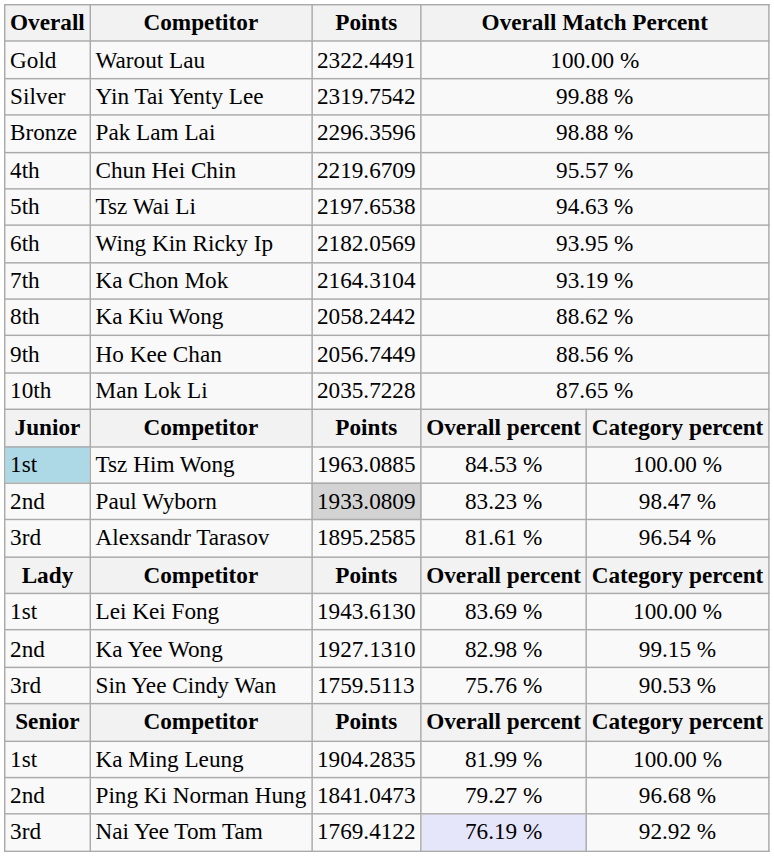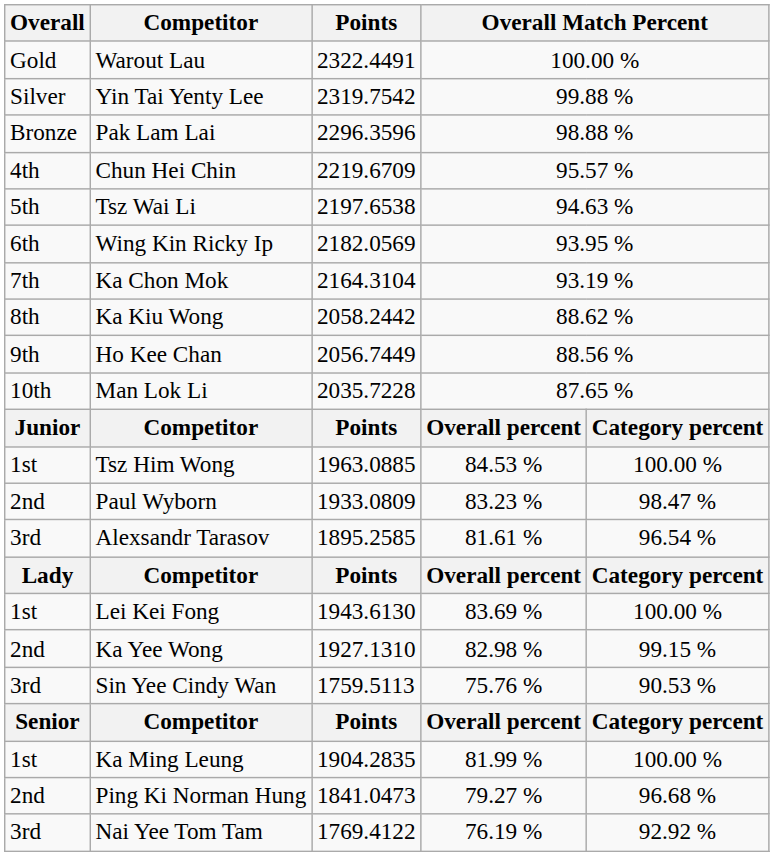(24, 464) lightblue background -> (24, 464) no background
(366, 501) lightgrey background -> (366, 501) no background
(504, 832) lavender background -> (504, 832) no background
